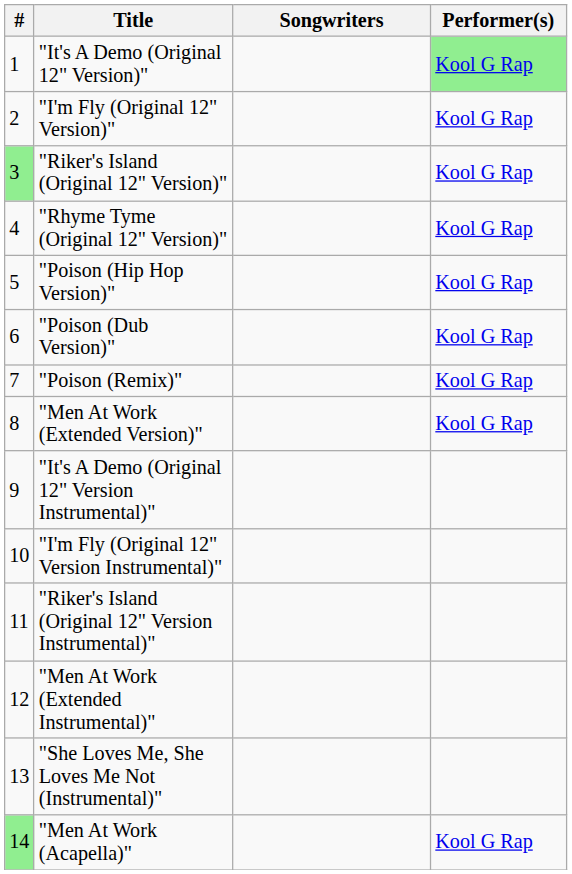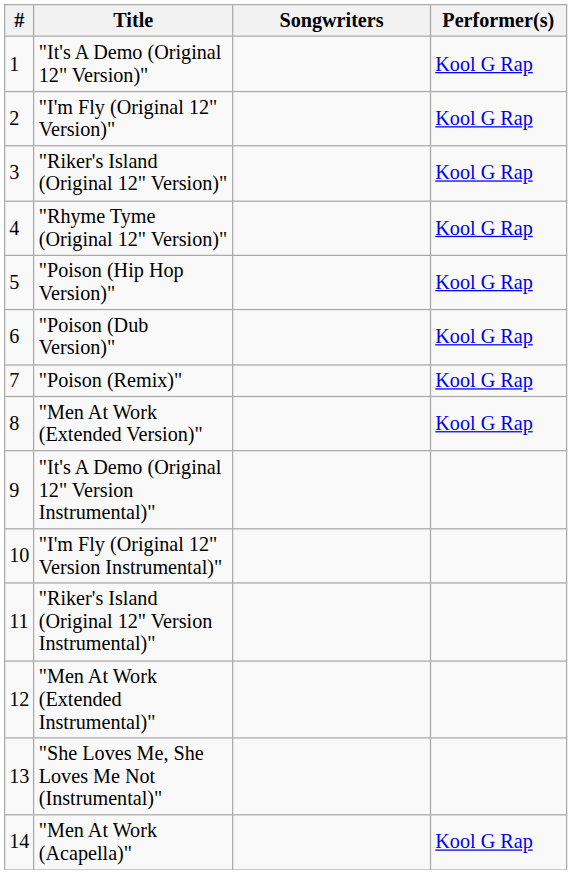(484, 63) lightgreen background -> (484, 63) no background
(14, 173) lightgreen background -> (14, 173) no background
(19, 842) lightgreen background -> (19, 842) no background
